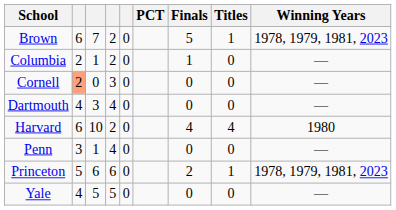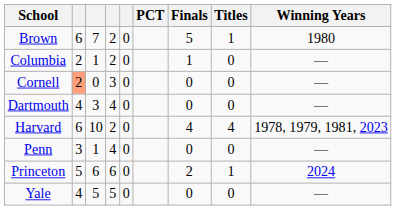(321, 37) 1978, 1979, 1981, 2023 -> (321, 37) 1980
(321, 127) 1980 -> (321, 127) 1978, 1979, 1981, 2023
(321, 171) 1978, 1979, 1981, 2023 -> (321, 171) 2024
